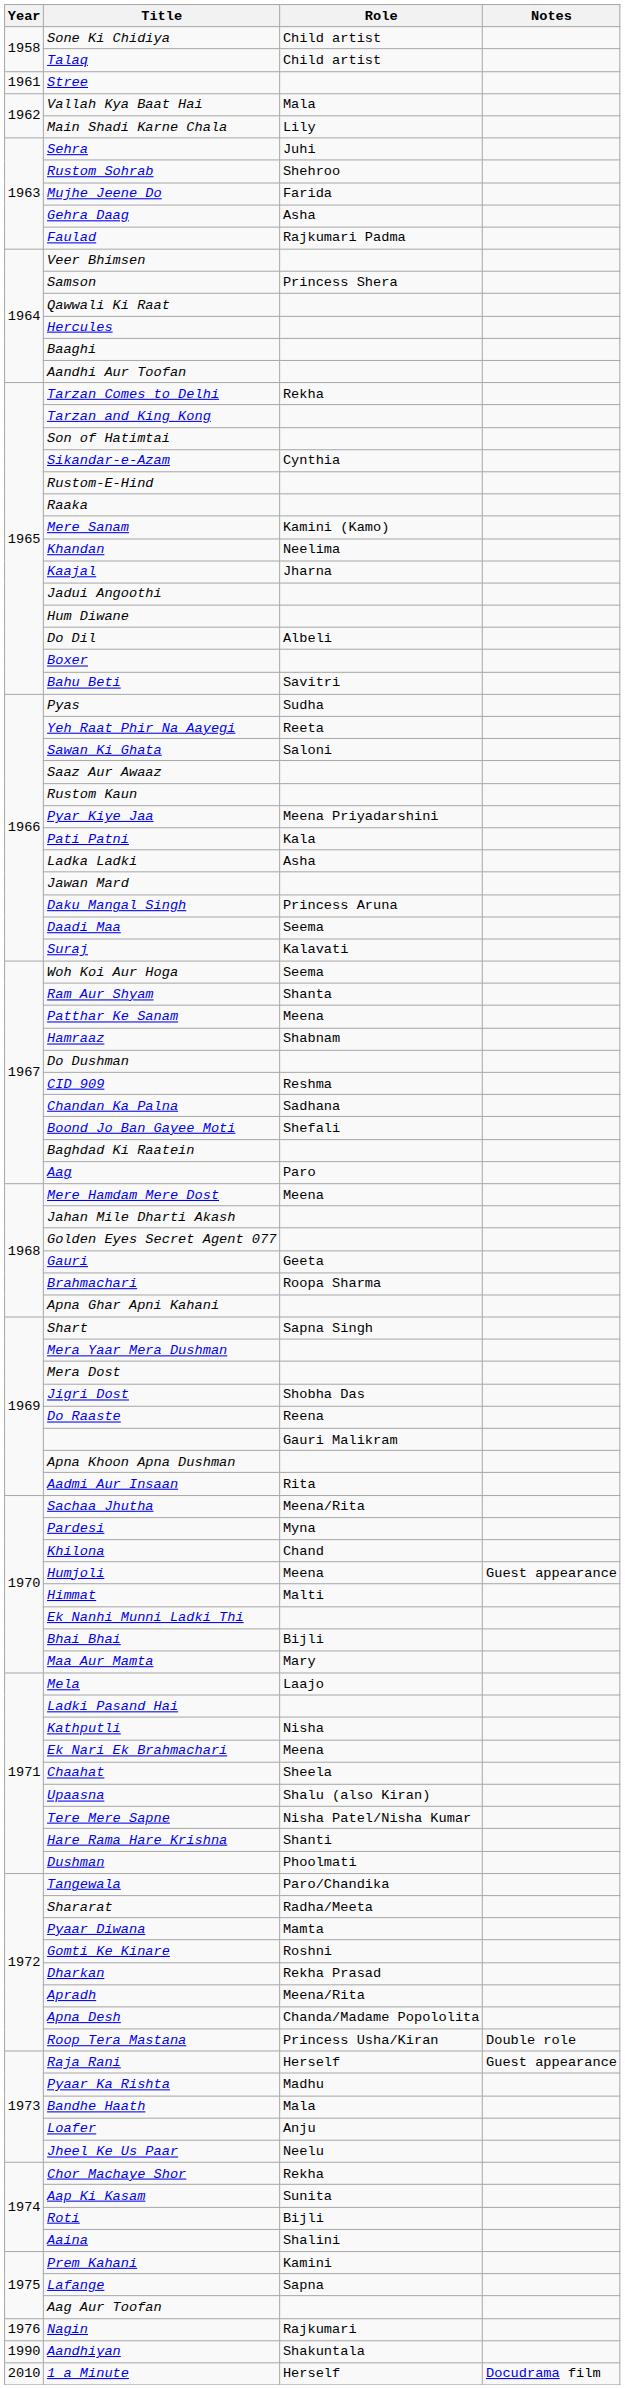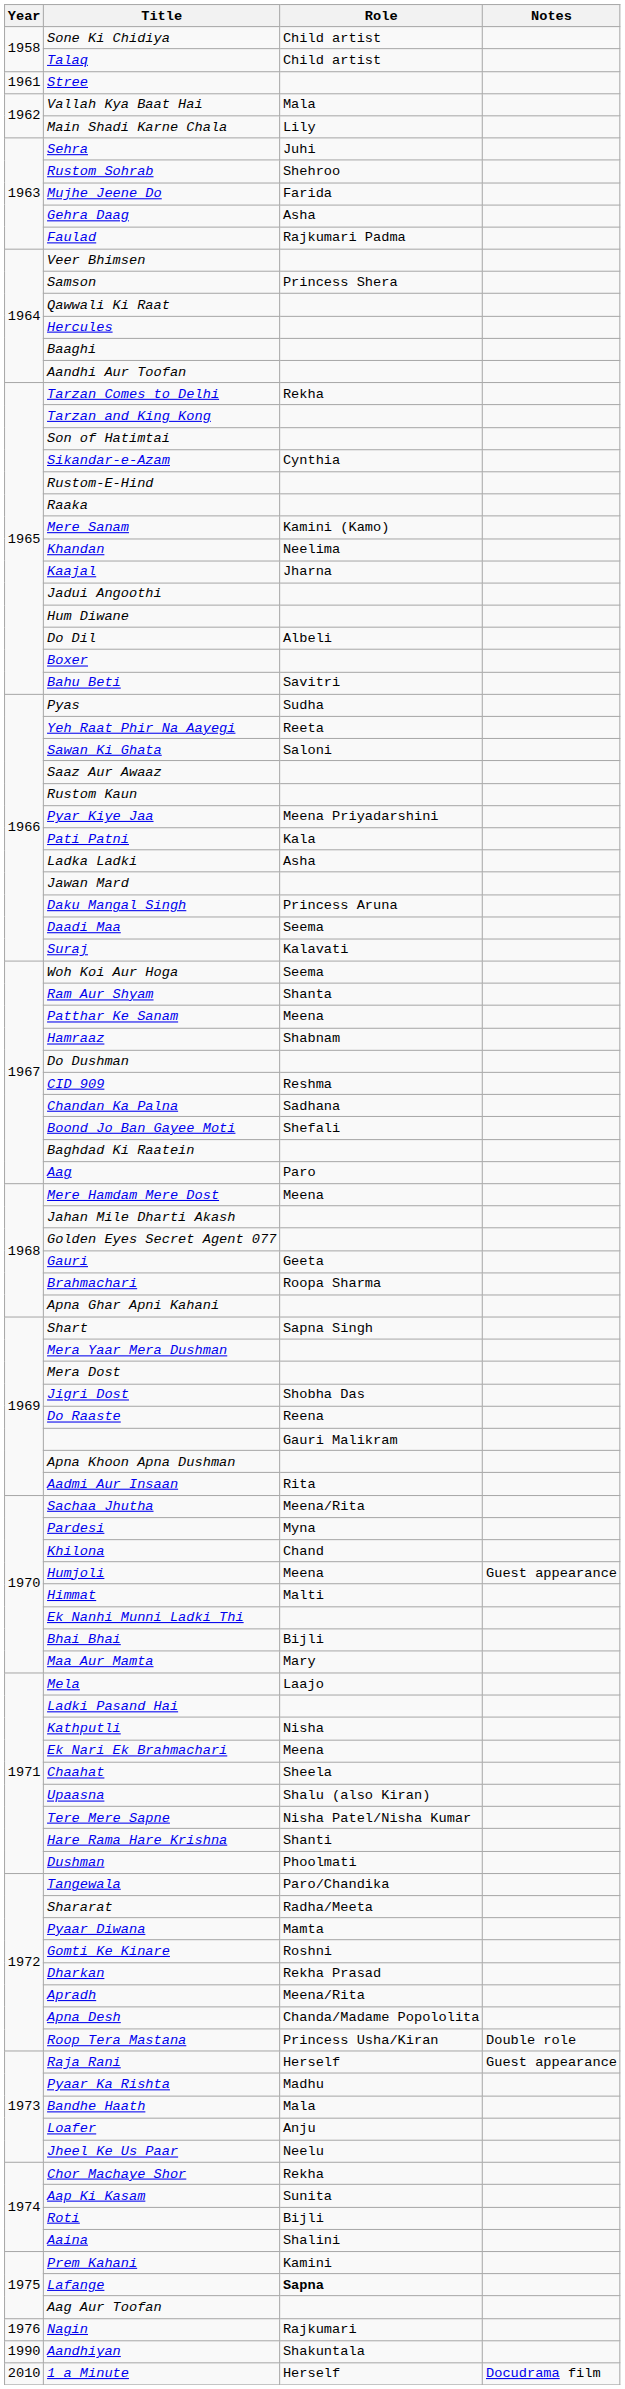(303, 2285) normal -> (303, 2285) bold
